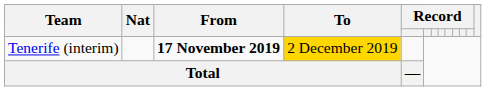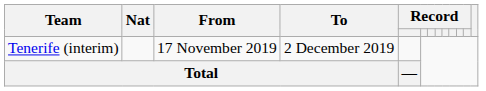(219, 48) bold -> (217, 48) normal
(342, 48) gold background -> (339, 48) no background
